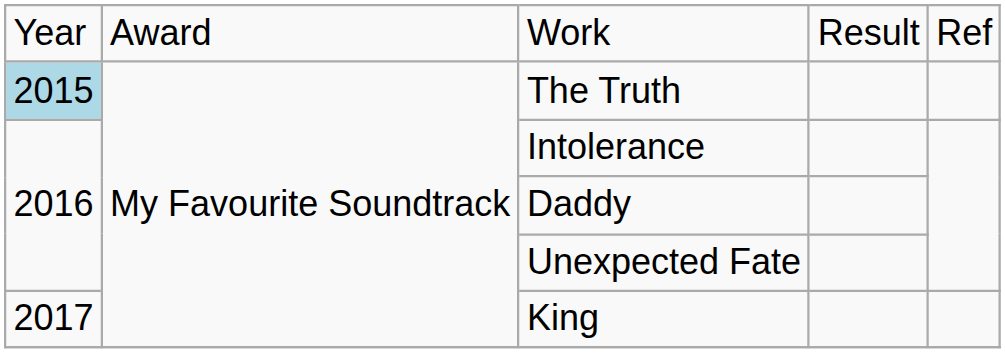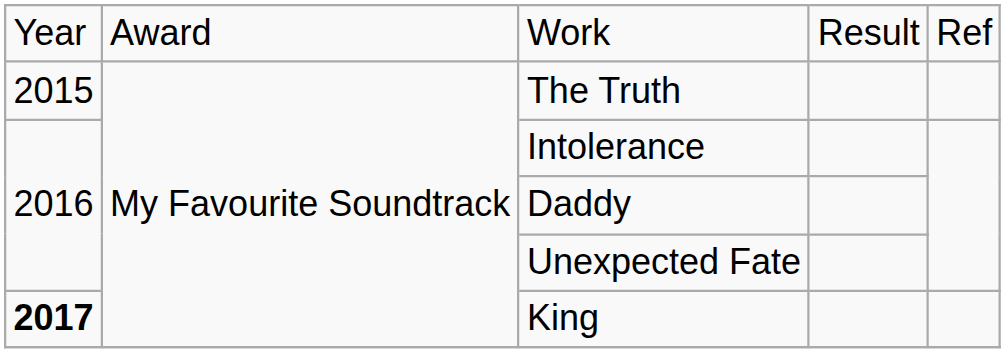(53, 90) lightblue background -> (53, 90) no background
(53, 318) normal -> (53, 318) bold
